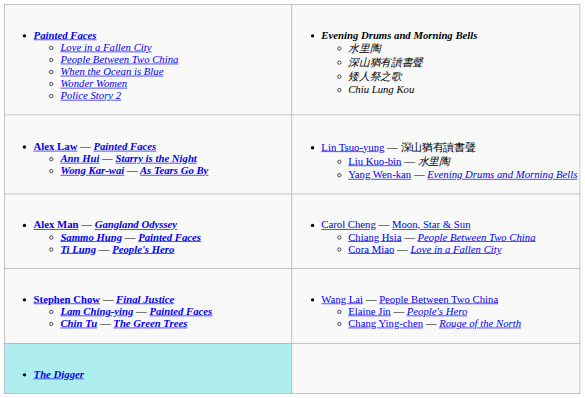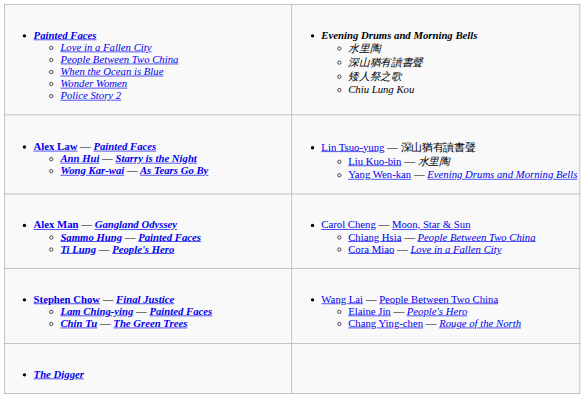(148, 374) paleturquoise background -> (148, 374) no background
